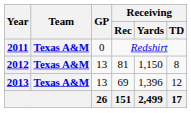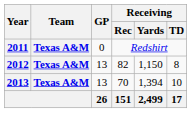(123, 64) 81 -> (123, 64) 82
(123, 82) 69 -> (123, 82) 70
(150, 82) 1,396 -> (150, 82) 1,394
(177, 82) 12 -> (177, 82) 10
